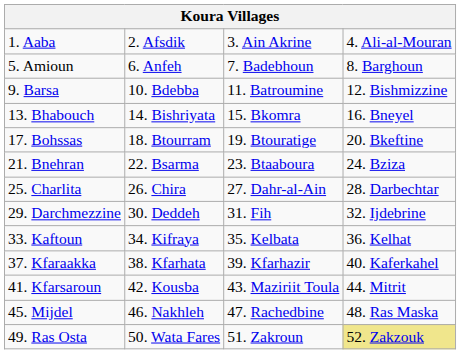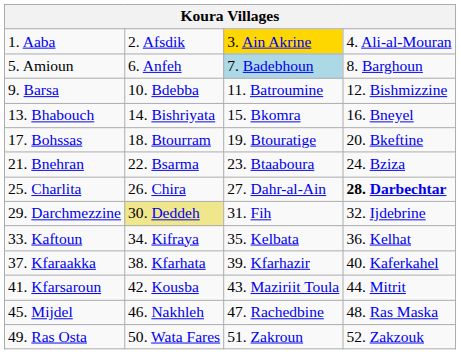(269, 41) no background -> (269, 41) gold background
(270, 66) no background -> (270, 66) lightblue background
(393, 189) normal -> (396, 189) bold
(164, 213) no background -> (164, 213) khaki background
(385, 336) khaki background -> (385, 336) no background
